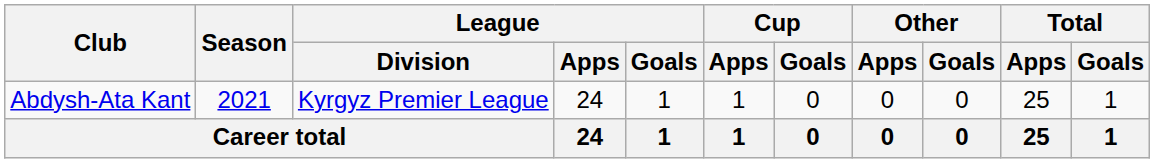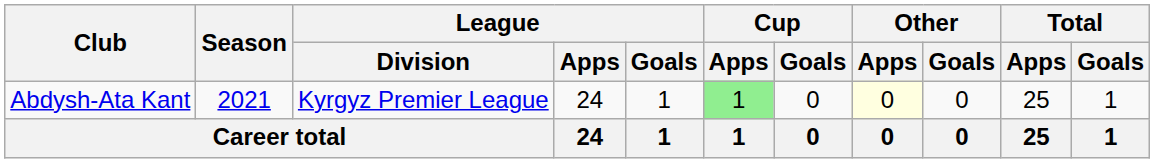(739, 99) no background -> (739, 99) lightgreen background
(887, 99) no background -> (887, 99) lightyellow background
